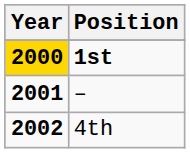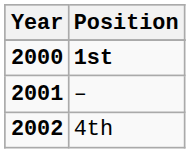(37, 58) gold background -> (37, 58) no background
